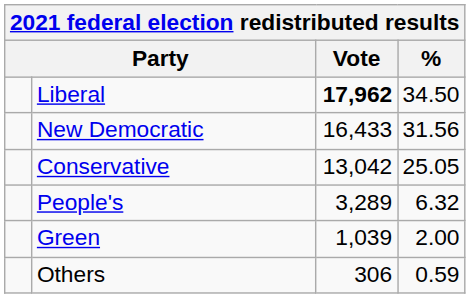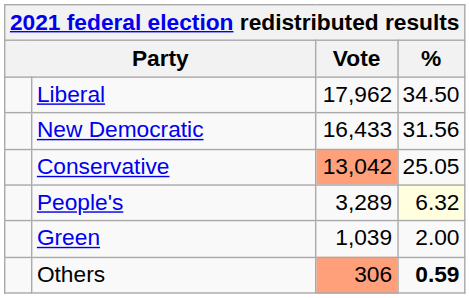(357, 94) bold -> (357, 94) normal
(357, 166) no background -> (357, 166) lightsalmon background
(437, 202) no background -> (437, 202) lightyellow background
(373, 274) no background -> (373, 274) lightsalmon background
(437, 274) normal -> (437, 274) bold
